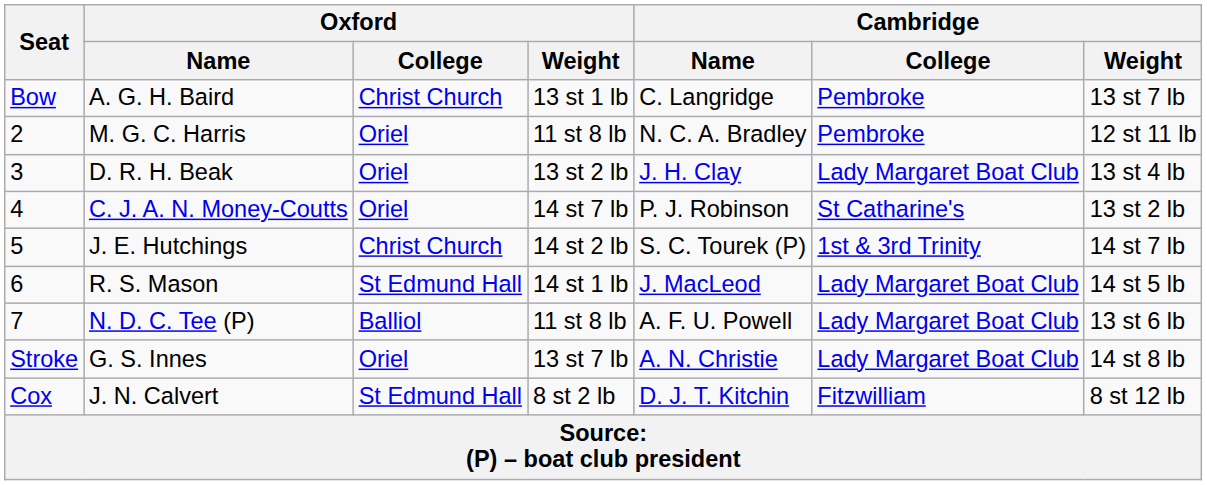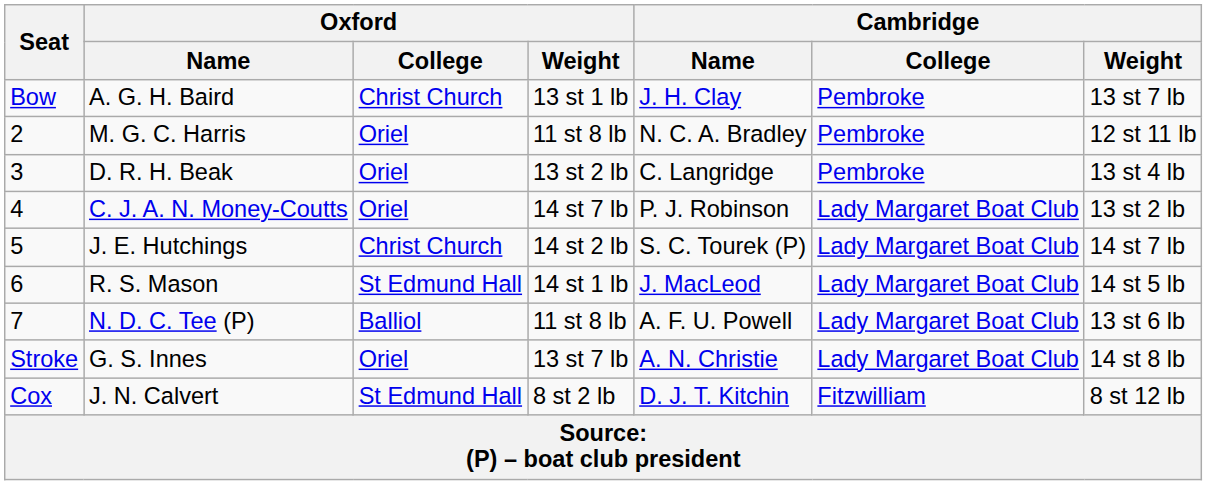(707, 97) C. Langridge -> (690, 97) J. H. Clay
(690, 172) J. H. Clay -> (707, 172) C. Langridge
(948, 172) Lady Margaret Boat Club -> (871, 172) Pembroke
(891, 209) St Catharine's -> (948, 209) Lady Margaret Boat Club
(899, 246) 1st & 3rd Trinity -> (948, 246) Lady Margaret Boat Club
